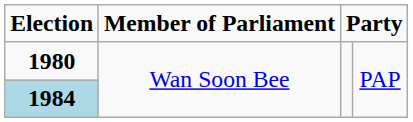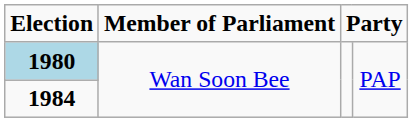(52, 60) no background -> (52, 60) lightblue background
(52, 98) lightblue background -> (52, 98) no background
